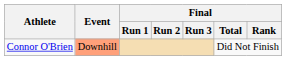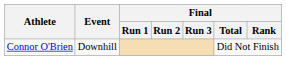(97, 47) lightsalmon background -> (97, 47) no background
